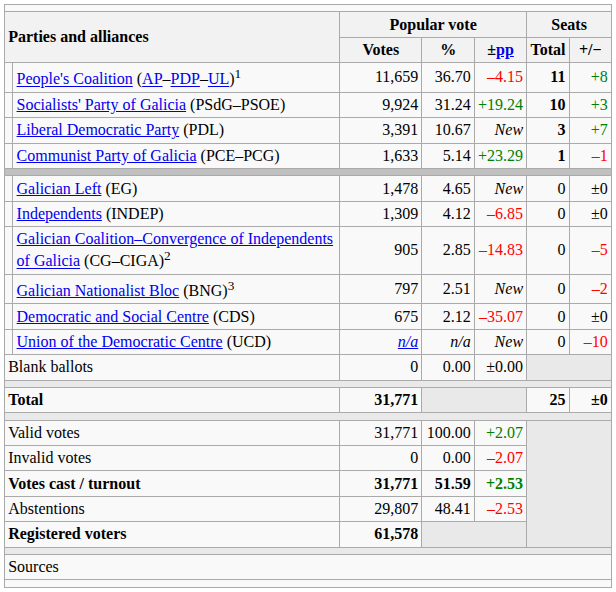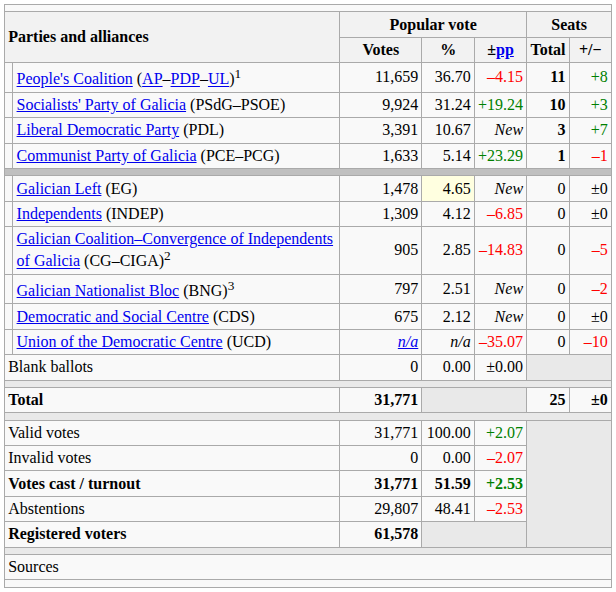(457, 188) no background -> (457, 188) lightyellow background
(501, 316) –35.07 -> (509, 316) New
(509, 342) New -> (501, 342) –35.07
